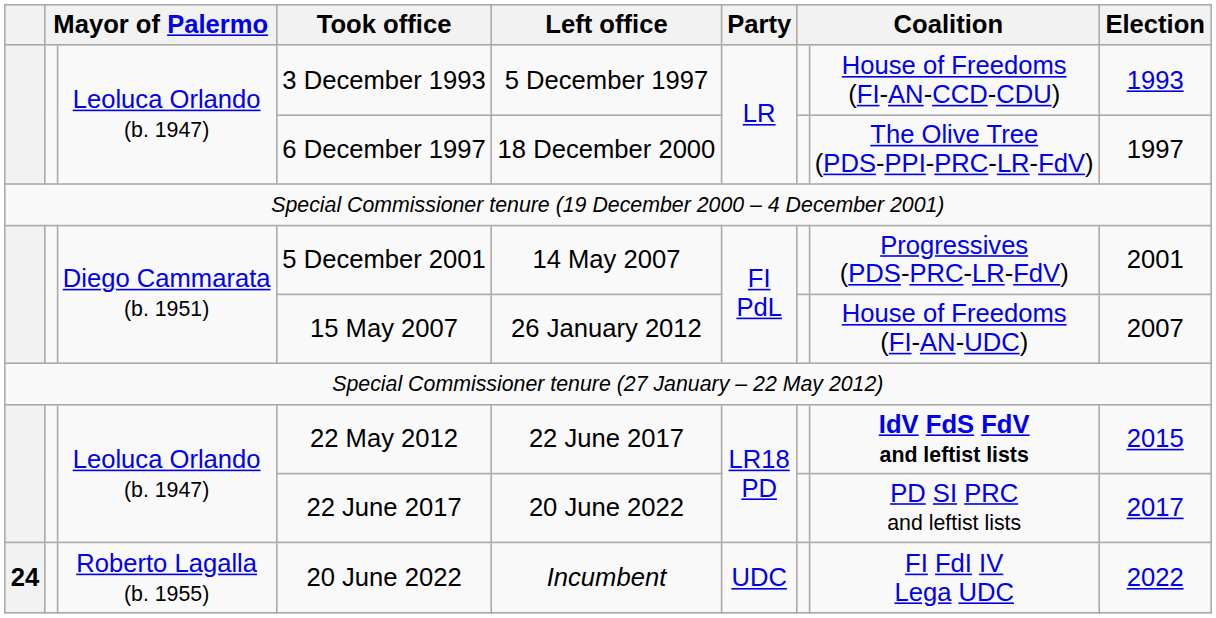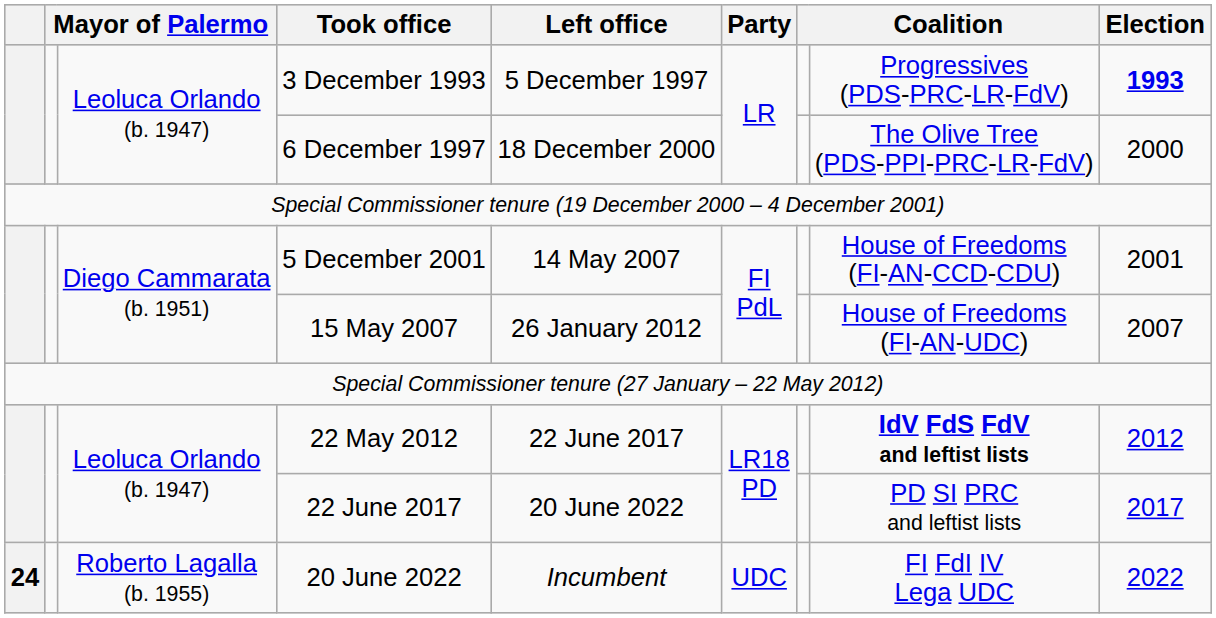(954, 79) House of Freedoms (FI-AN-CCD-CDU) -> (954, 79) Progressives (PDS-PRC-LR-FdV)
(1155, 79) normal -> (1155, 79) bold
(1155, 149) 1997 -> (1155, 149) 2000
(954, 259) Progressives (PDS-PRC-LR-FdV) -> (954, 259) House of Freedoms (FI-AN-CCD-CDU)
(1155, 438) 2015 -> (1155, 438) 2012
